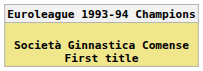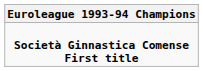(102, 51) khaki background -> (102, 51) no background
